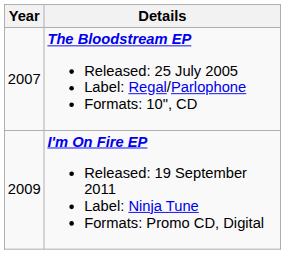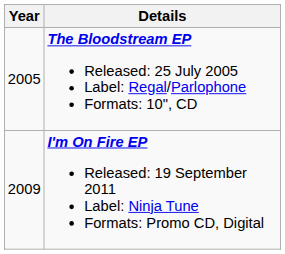(24, 79) 2007 -> (24, 79) 2005
